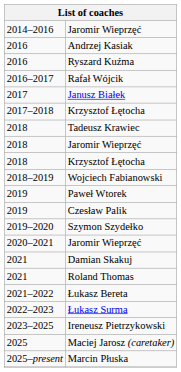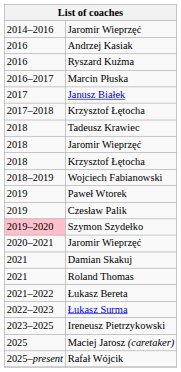(96, 78) Rafał Wójcik -> (98, 78) Marcin Płuska
(30, 227) no background -> (30, 227) pink background
(98, 359) Marcin Płuska -> (96, 359) Rafał Wójcik
